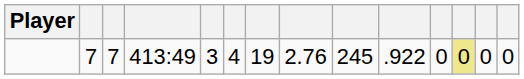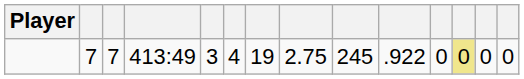(306, 56) 2.76 -> (306, 56) 2.75
